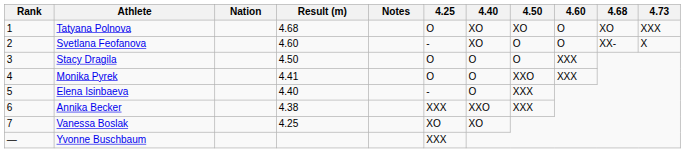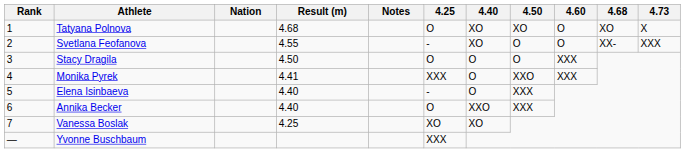(651, 28) XXX -> (644, 28) X
(288, 44) 4.60 -> (288, 44) 4.55
(644, 44) X -> (651, 44) XXX
(430, 76) O -> (436, 76) XXX
(288, 108) 4.38 -> (288, 108) 4.40
(436, 108) XXX -> (430, 108) O
